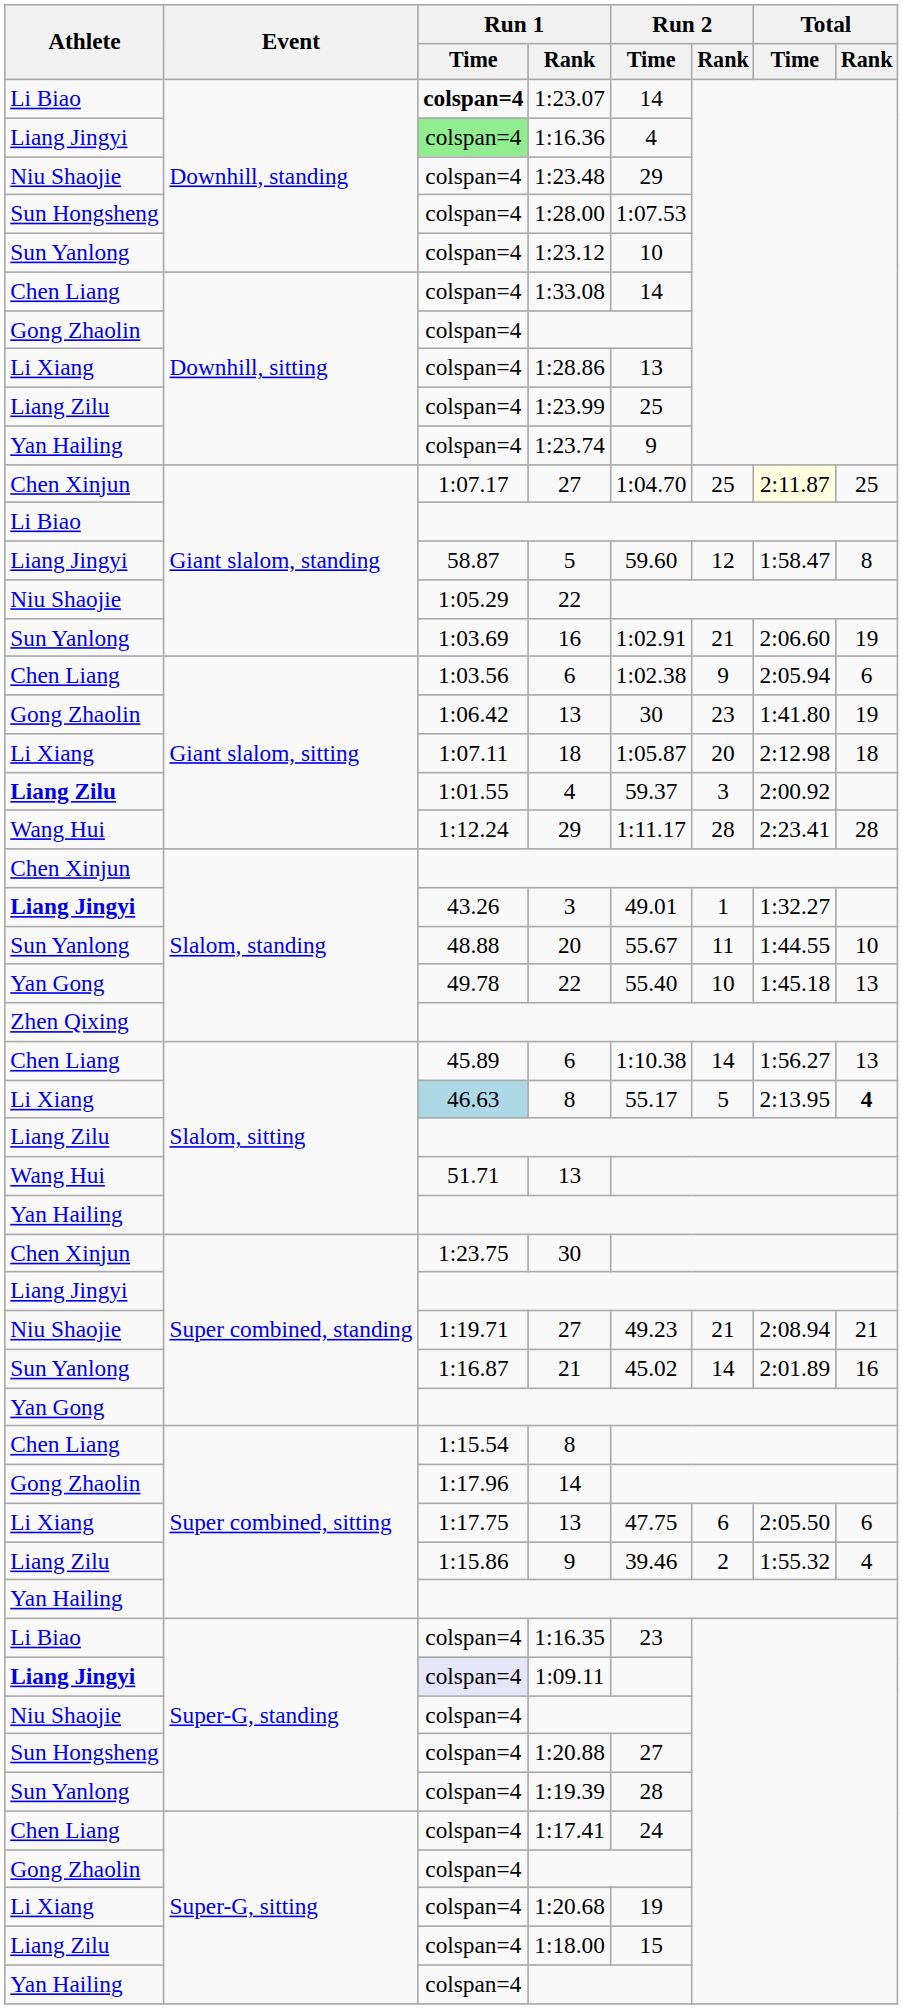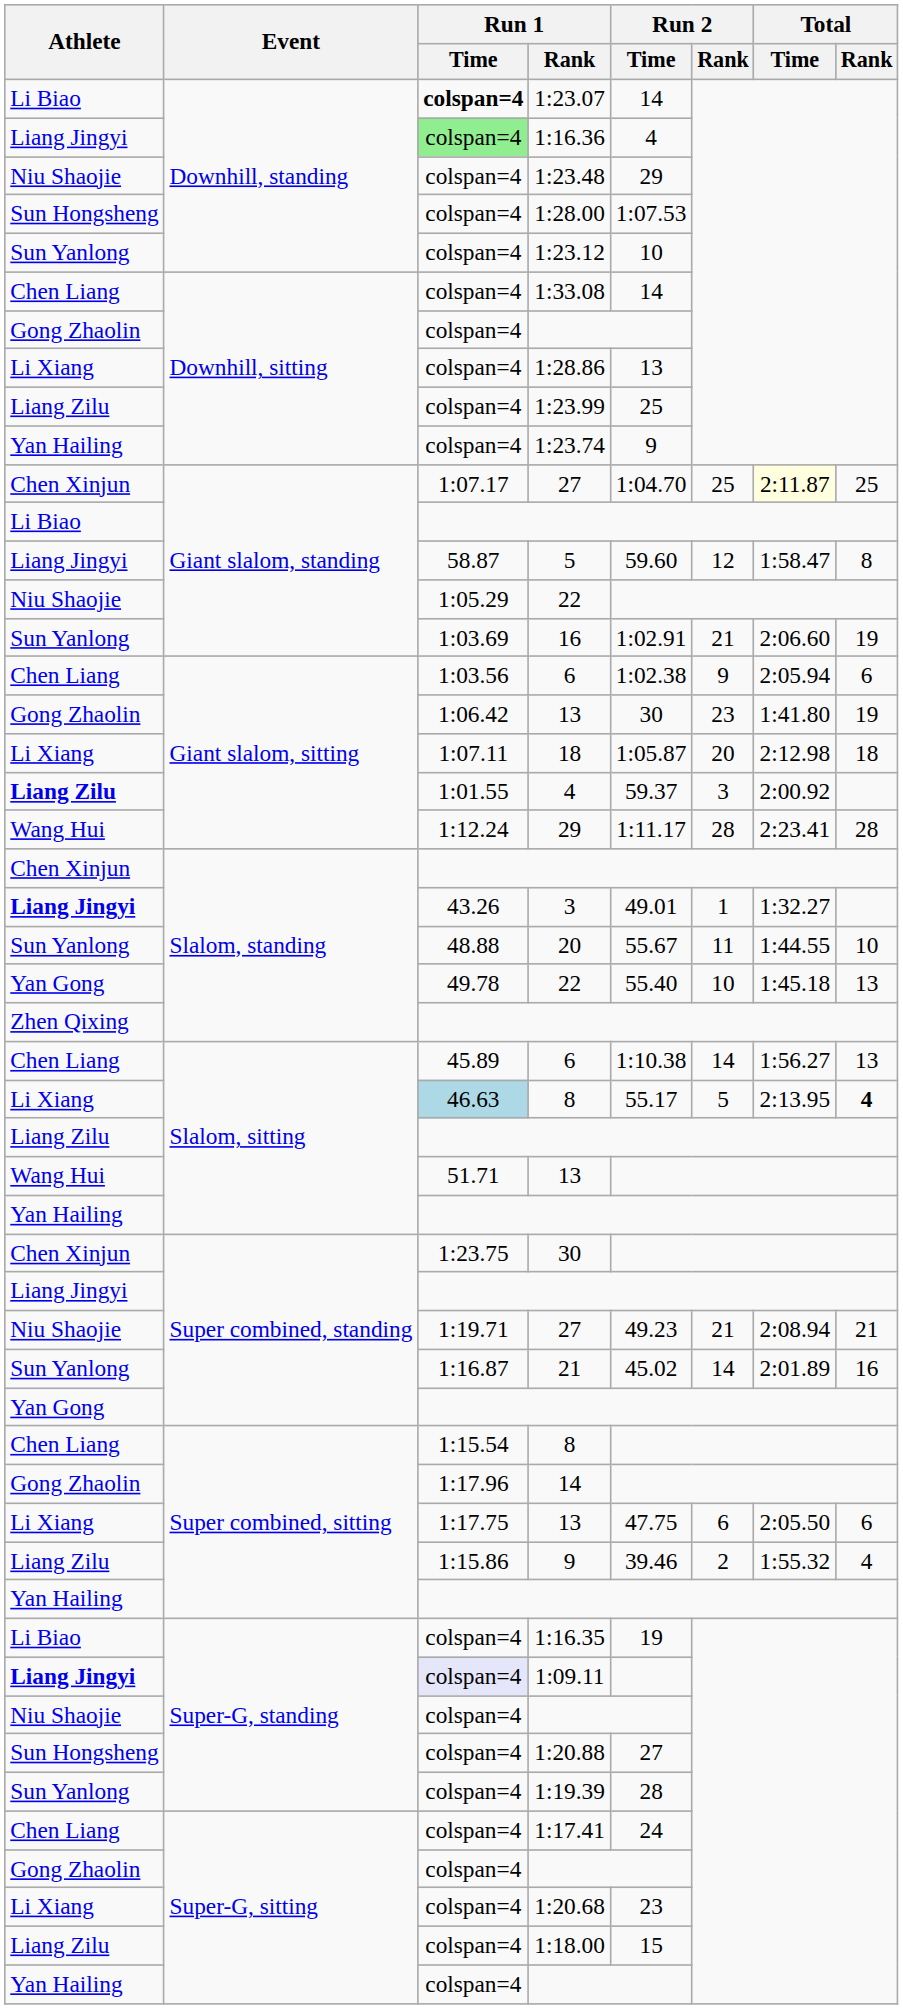(651, 1638) 23 -> (651, 1638) 19
(651, 1907) 19 -> (651, 1907) 23
